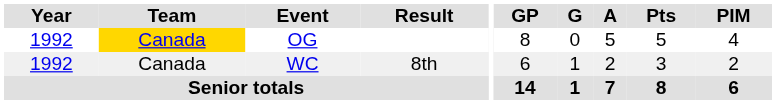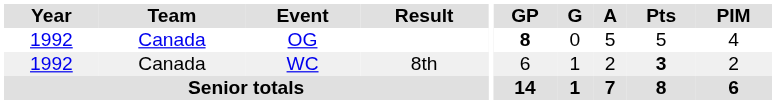(172, 39) gold background -> (172, 39) no background
(525, 39) normal -> (525, 39) bold
(661, 63) normal -> (661, 63) bold
